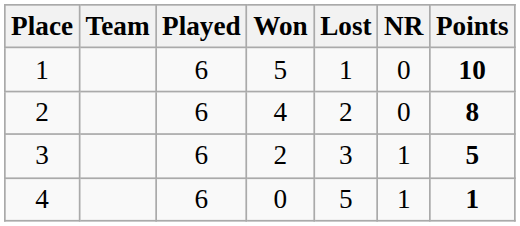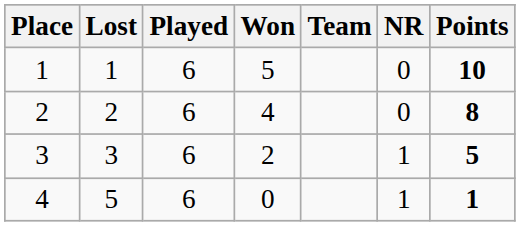columns swapped: (118, 26) <-> (346, 26)
